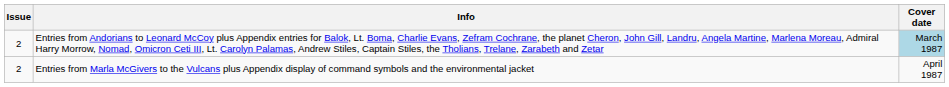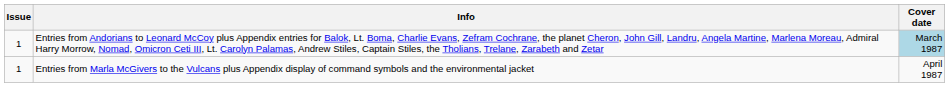(19, 43) 2 -> (19, 43) 1
(19, 69) 2 -> (19, 69) 1
